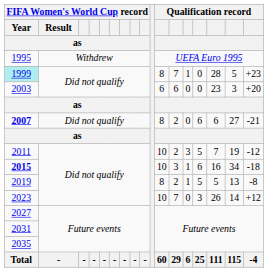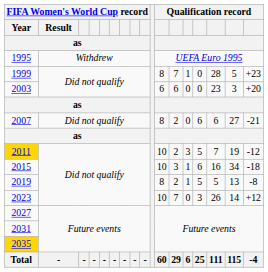(21, 74) paleturquoise background -> (21, 74) no background
(21, 120) bold -> (21, 120) normal
(21, 151) no background -> (21, 151) gold background
(21, 167) bold -> (21, 167) normal
(21, 244) no background -> (21, 244) gold background
